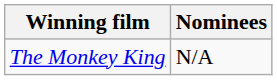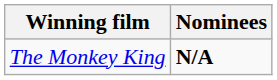(195, 56) normal -> (195, 56) bold
